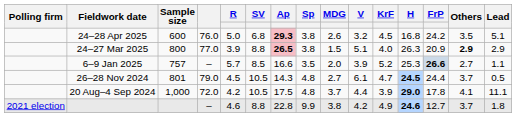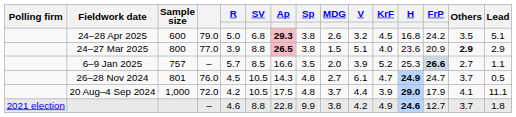(209, 35) 76.0 -> (209, 35) 79.0
(411, 50) 26.3 -> (411, 50) 23.6
(209, 78) 79.0 -> (209, 78) 76.0
(411, 78) 24.5 -> (411, 78) 24.9
(436, 78) 24.4 -> (436, 78) 24.7
(436, 92) 17.8 -> (436, 92) 17.9
